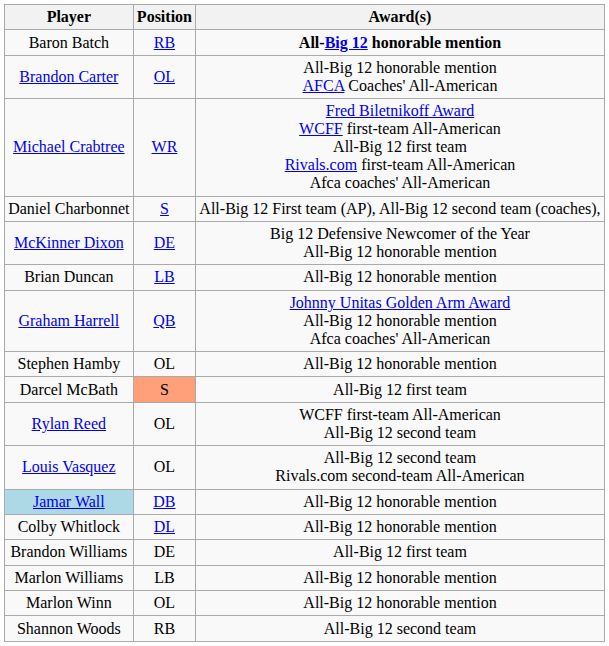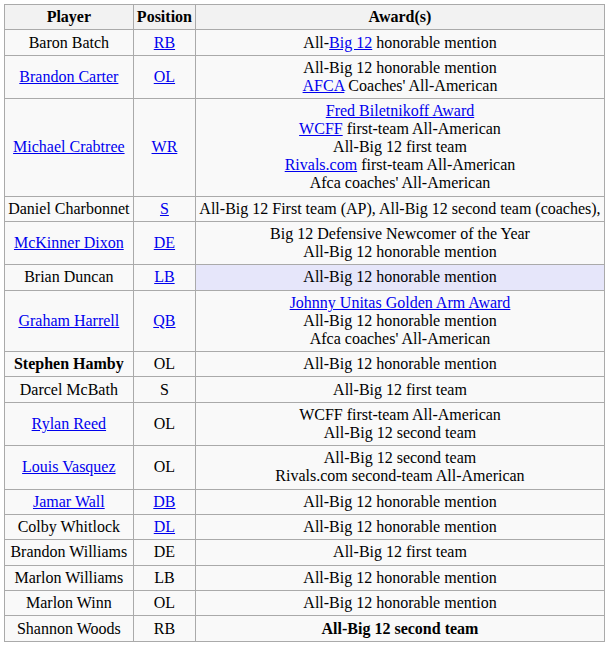(400, 42) bold -> (400, 42) normal
(400, 277) no background -> (400, 277) lavender background
(69, 364) normal -> (69, 364) bold
(164, 389) lightsalmon background -> (164, 389) no background
(69, 501) lightblue background -> (69, 501) no background
(400, 628) normal -> (400, 628) bold
